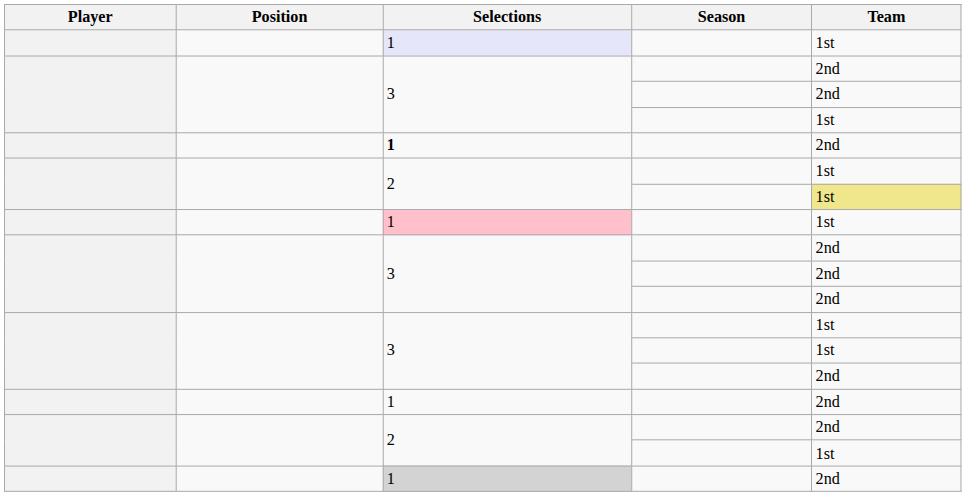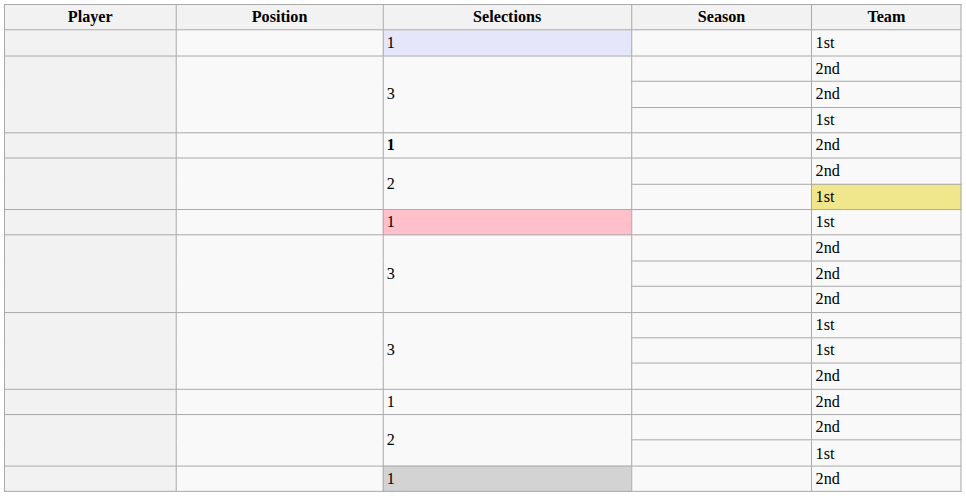(825, 171) 1st -> (828, 171) 2nd
